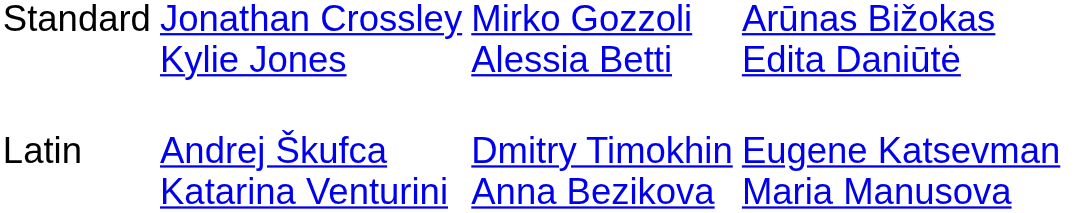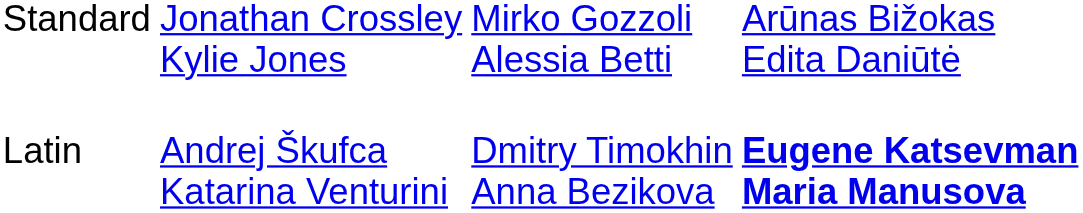(901, 171) normal -> (910, 171) bold
